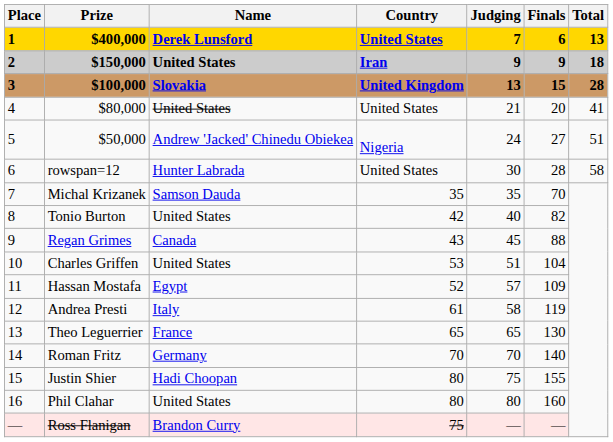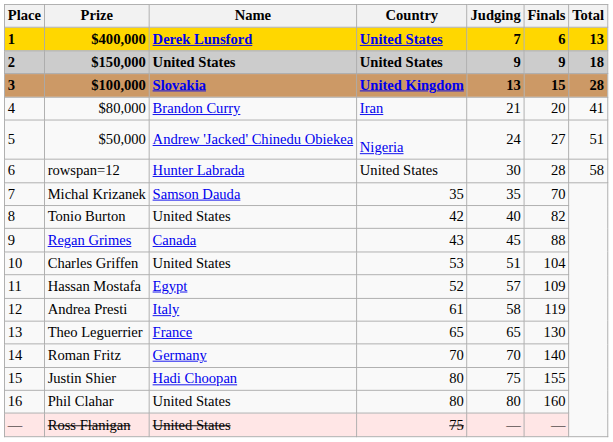(374, 62) Iran -> (401, 62) United States
(192, 108) United States -> (196, 108) Brandon Curry
(399, 108) United States -> (372, 108) Iran
(196, 424) Brandon Curry -> (192, 424) United States
